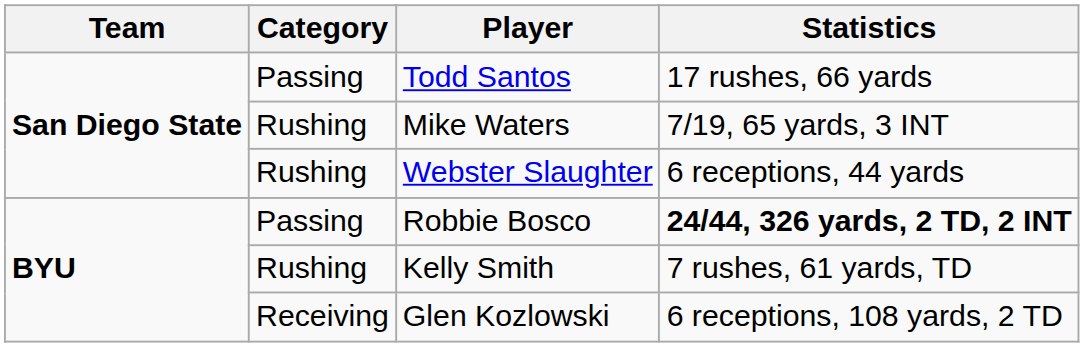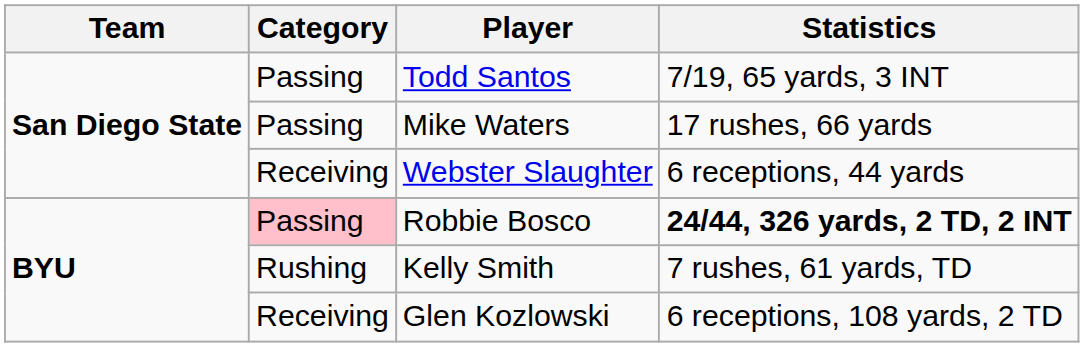(799, 76) 17 rushes, 66 yards -> (808, 76) 7/19, 65 yards, 3 INT
(312, 124) Rushing -> (310, 124) Passing
(808, 124) 7/19, 65 yards, 3 INT -> (799, 124) 17 rushes, 66 yards
(312, 172) Rushing -> (322, 172) Receiving
(310, 220) no background -> (310, 220) pink background
